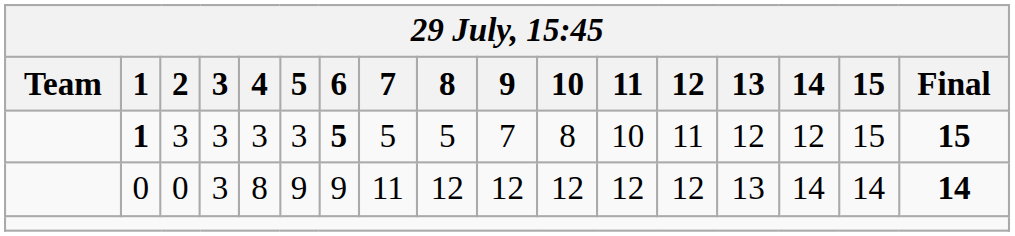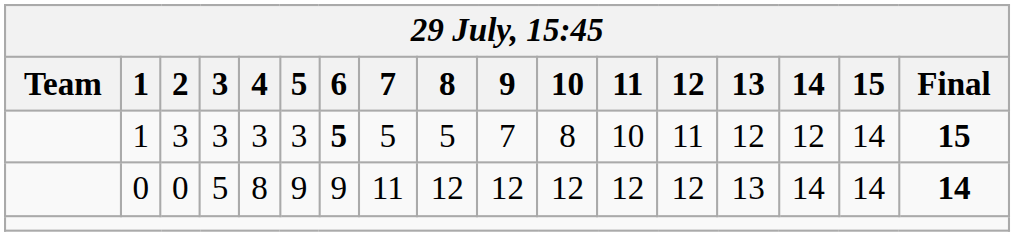(141, 135) bold -> (141, 135) normal
(869, 135) 15 -> (869, 135) 14
(220, 188) 3 -> (220, 188) 5
